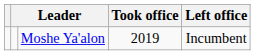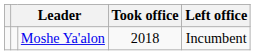(145, 38) 2019 -> (145, 38) 2018
